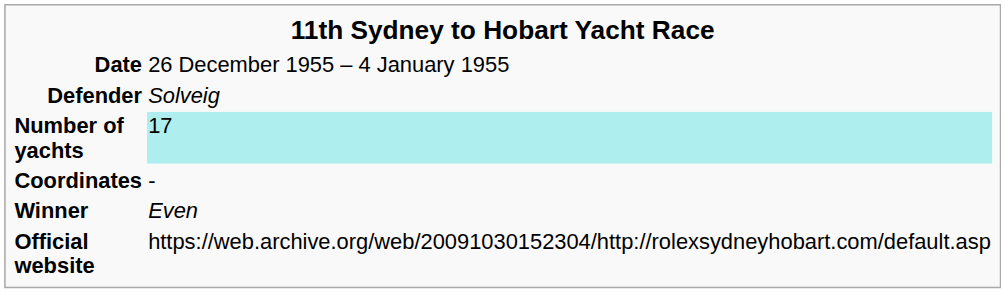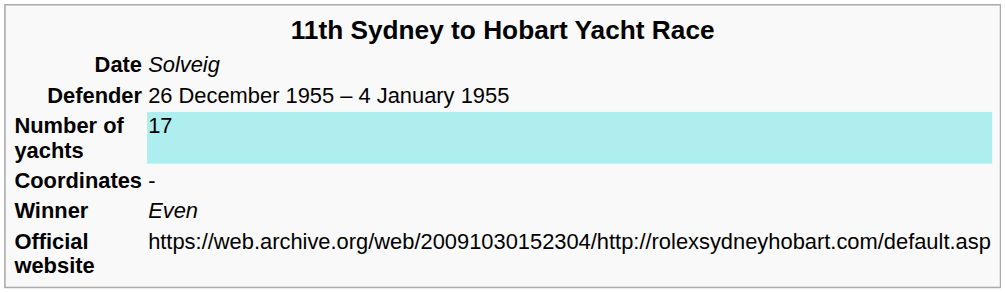(329, 65) 26 December 1955 – 4 January 1955 -> (184, 65) Solveig
(184, 95) Solveig -> (329, 95) 26 December 1955 – 4 January 1955
